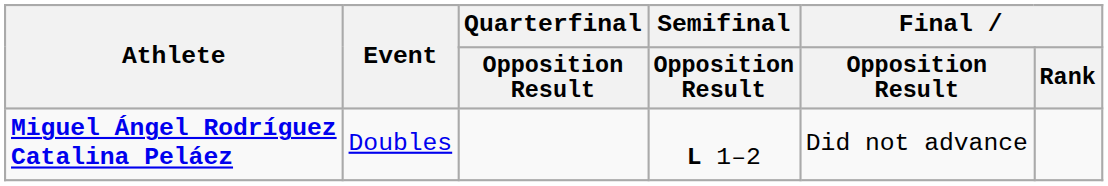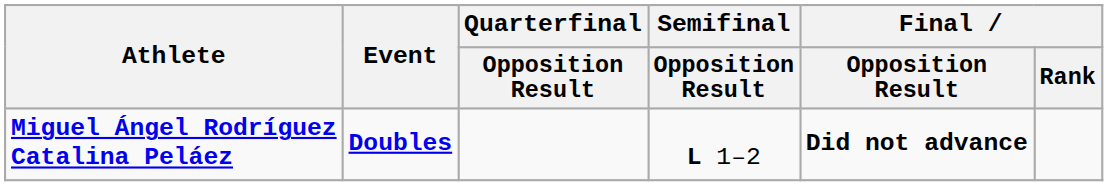(400, 144) normal -> (400, 144) bold
(917, 144) normal -> (917, 144) bold
